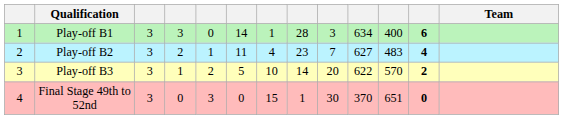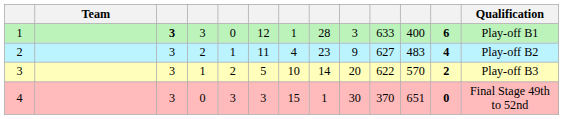columns swapped: (499, 14) <-> (85, 14)
(150, 33) normal -> (172, 33) bold
(241, 33) 14 -> (263, 33) 12
(363, 33) 634 -> (385, 33) 633
(333, 52) 7 -> (355, 52) 9
(241, 98) 0 -> (263, 98) 3
